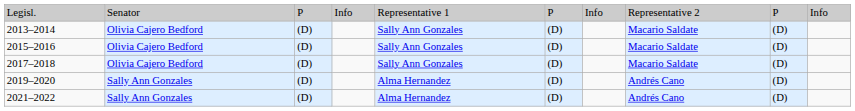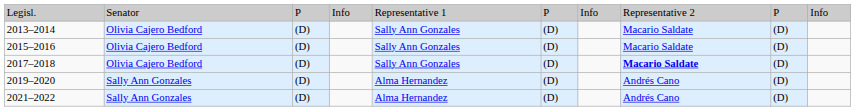(663, 64) normal -> (661, 64) bold
